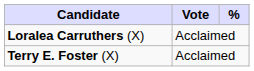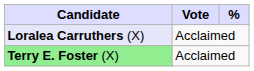(76, 35) no background -> (76, 35) lavender background
(63, 55) no background -> (63, 55) lightgreen background
